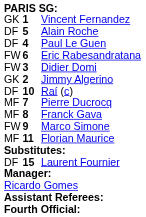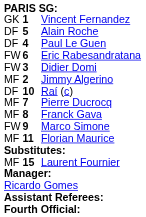(12, 79) GK -> (12, 79) MF
(11, 162) DF -> (12, 162) MF
